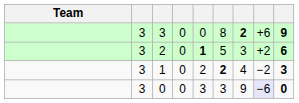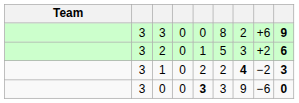(243, 32) bold -> (243, 32) normal
(203, 51) bold -> (203, 51) normal
(223, 70) bold -> (223, 70) normal
(243, 70) normal -> (243, 70) bold
(203, 88) normal -> (203, 88) bold
(264, 88) lavender background -> (264, 88) no background
